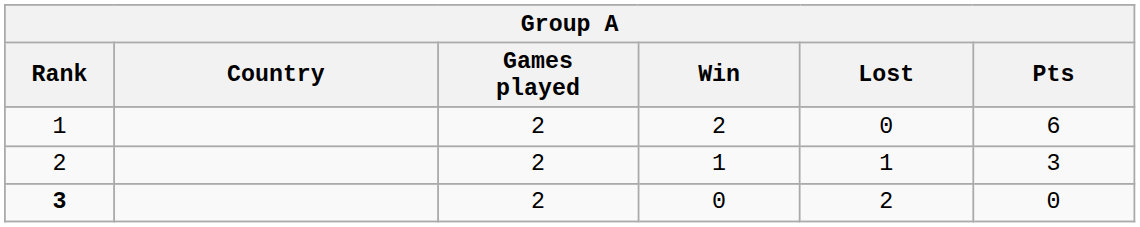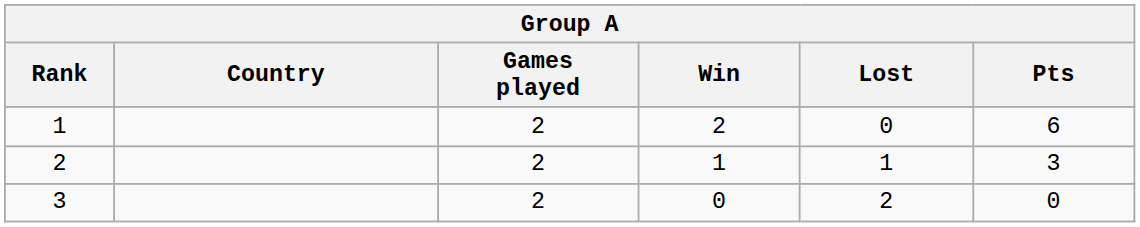(59, 202) bold -> (59, 202) normal
